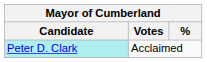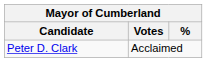(42, 48) paleturquoise background -> (42, 48) no background
